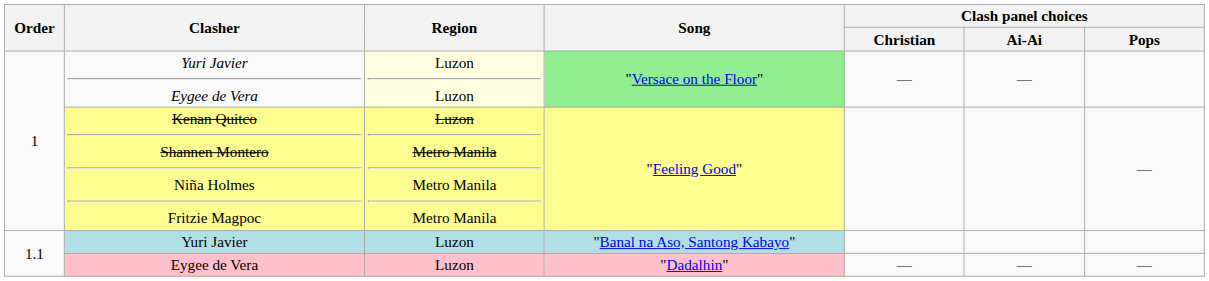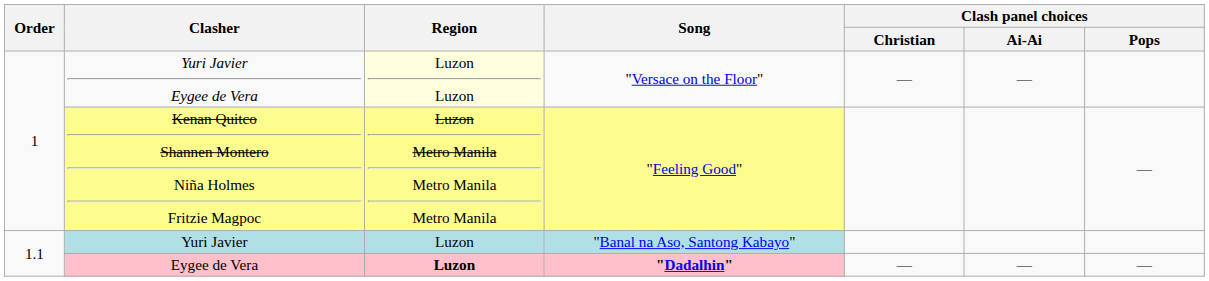(694, 79) lightgreen background -> (694, 79) no background
(454, 265) normal -> (454, 265) bold
(694, 265) normal -> (694, 265) bold
